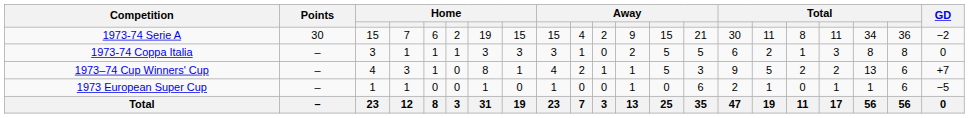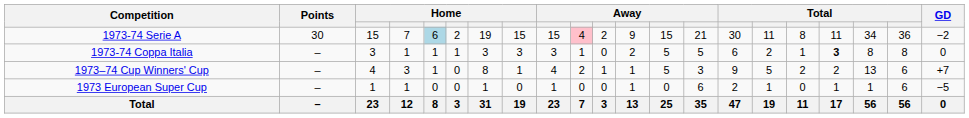(435, 35) no background -> (435, 35) lightblue background
(582, 35) no background -> (582, 35) pink background
(836, 53) normal -> (836, 53) bold
